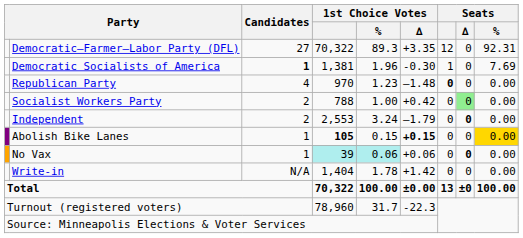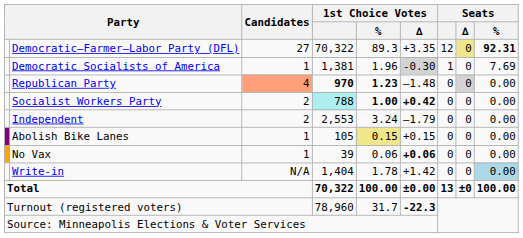(468, 48) no background -> (468, 48) khaki background
(500, 48) normal -> (500, 48) bold
(306, 66) bold -> (306, 66) normal
(419, 66) no background -> (419, 66) lightgrey background
(306, 84) no background -> (306, 84) lightsalmon background
(344, 84) normal -> (344, 84) bold
(385, 84) normal -> (385, 84) bold
(450, 84) bold -> (450, 84) normal
(468, 84) no background -> (468, 84) lightgrey background
(344, 101) no background -> (344, 101) paleturquoise background
(385, 101) normal -> (385, 101) bold
(419, 101) normal -> (419, 101) bold
(468, 101) lightgreen background -> (468, 101) no background
(468, 119) bold -> (468, 119) normal
(344, 136) bold -> (344, 136) normal
(385, 136) no background -> (385, 136) khaki background
(419, 136) bold -> (419, 136) normal
(503, 136) gold background -> (503, 136) no background
(347, 154) paleturquoise background -> (347, 154) no background
(385, 154) paleturquoise background -> (385, 154) no background
(419, 154) normal -> (419, 154) bold
(468, 154) bold -> (468, 154) normal
(503, 171) no background -> (503, 171) lightblue background
(419, 207) normal -> (419, 207) bold
